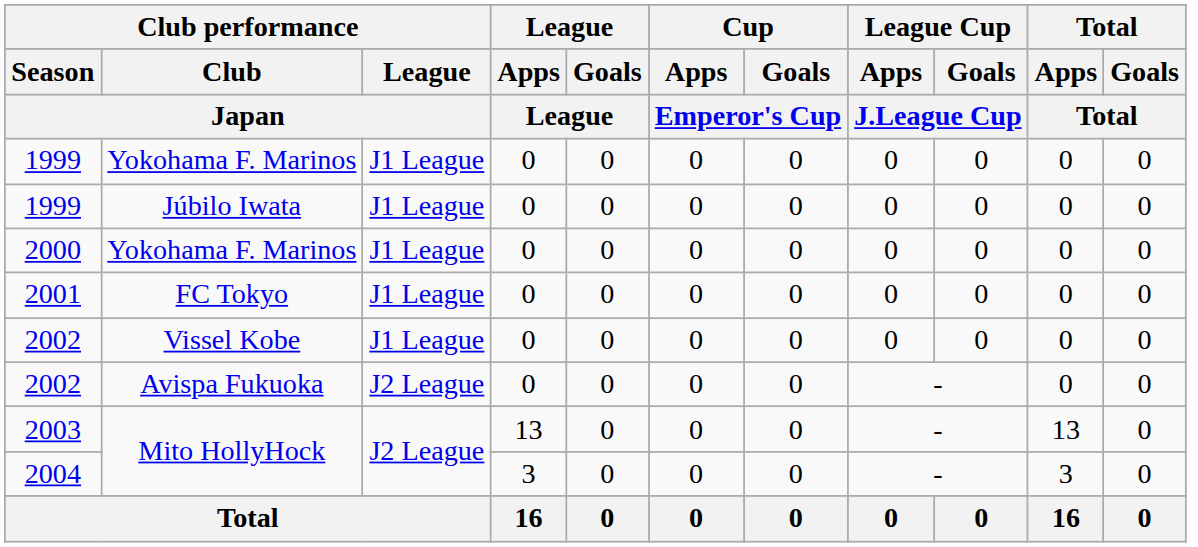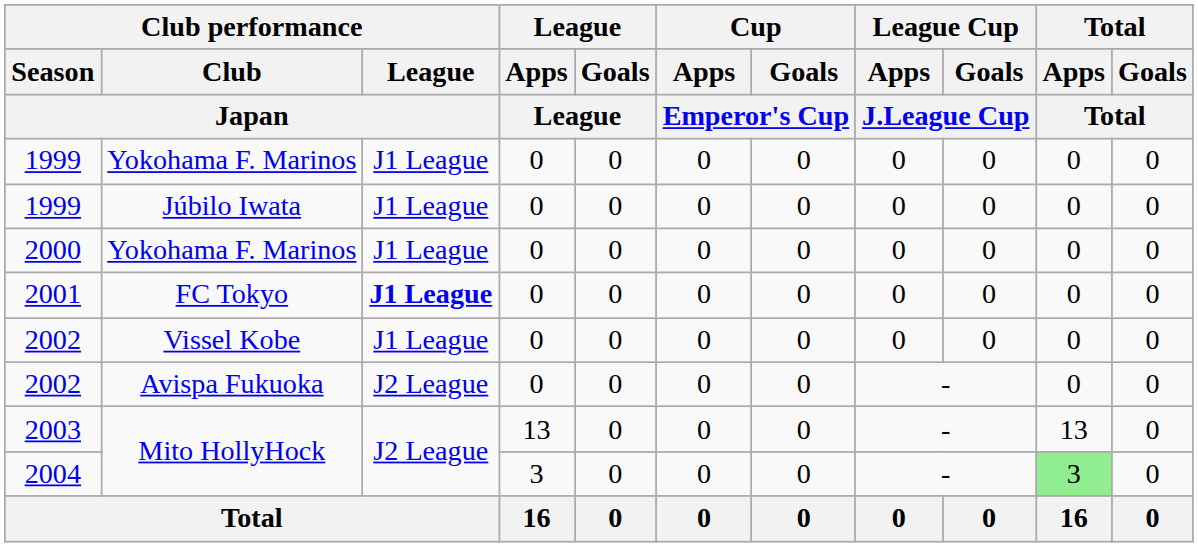(427, 294) normal -> (431, 294) bold
(1066, 473) no background -> (1074, 473) lightgreen background
